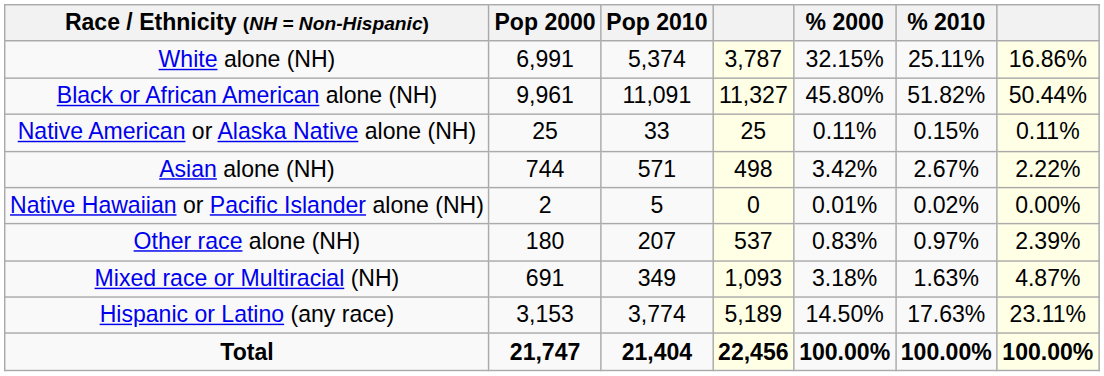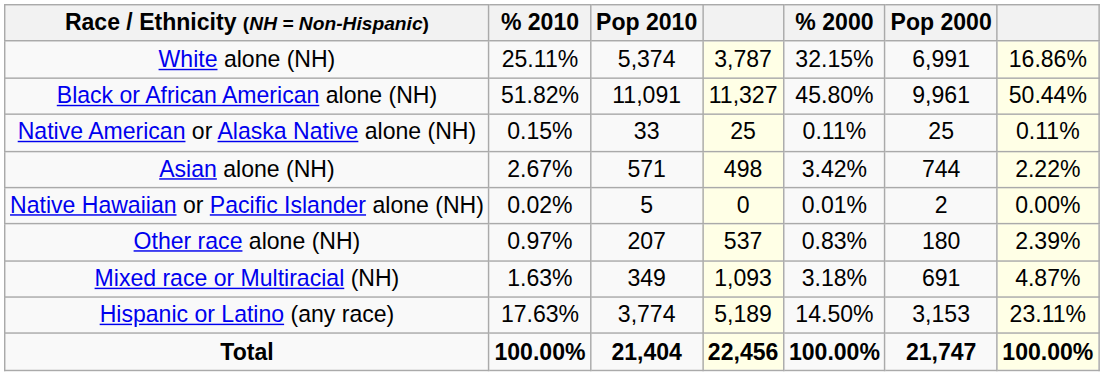columns swapped: (545, 22) <-> (946, 22)
